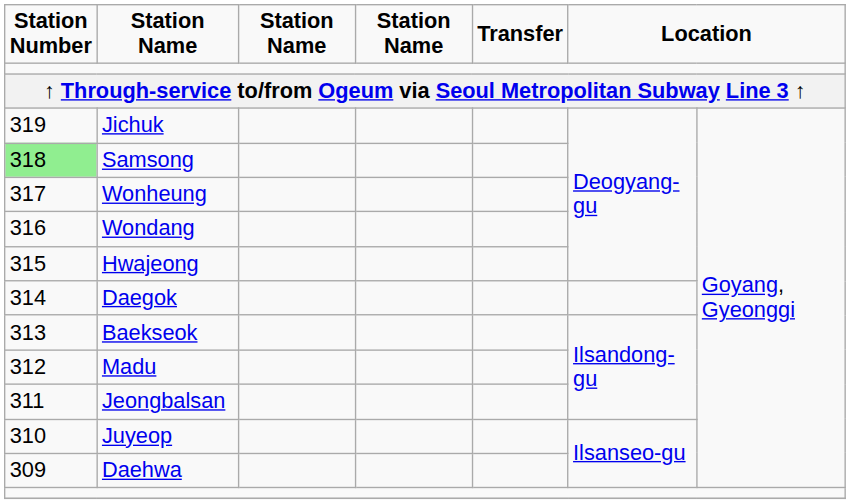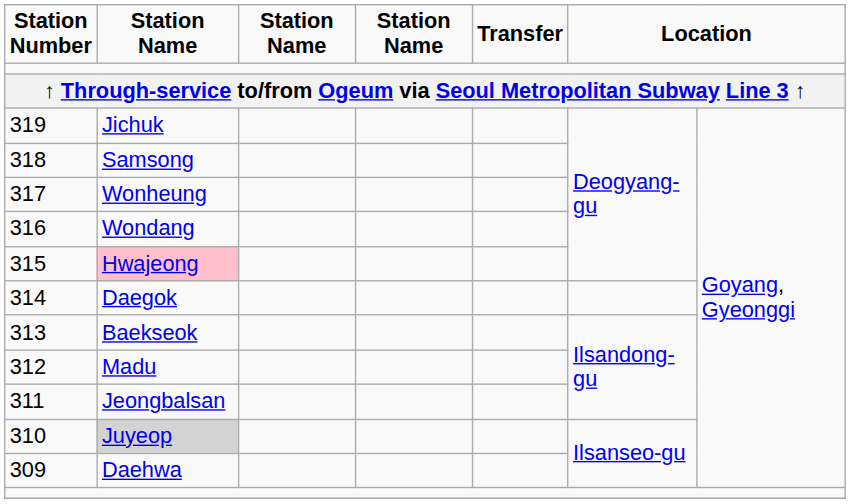(28, 159) lightgreen background -> (28, 159) no background
(150, 263) no background -> (150, 263) pink background
(137, 435) no background -> (137, 435) lightgrey background
